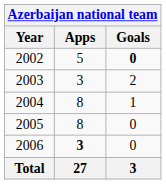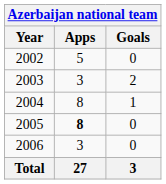(133, 59) bold -> (133, 59) normal
(80, 124) normal -> (80, 124) bold
(80, 146) bold -> (80, 146) normal
